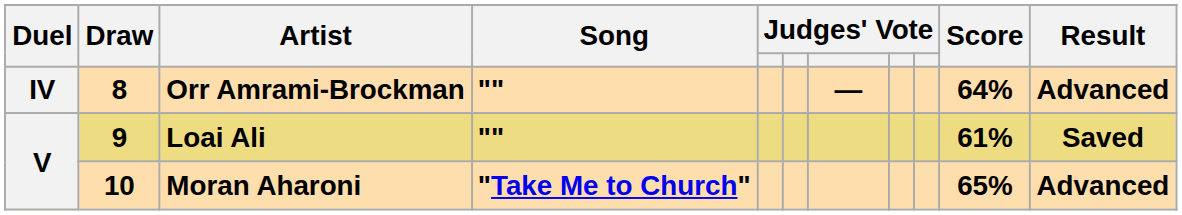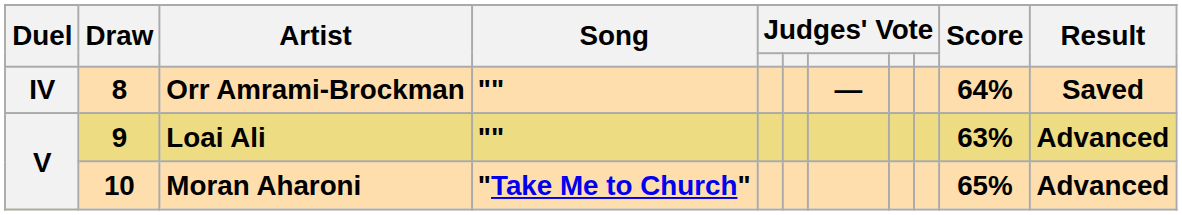(1103, 90) Advanced -> (1103, 90) Saved
(985, 138) 61% -> (985, 138) 63%
(1103, 138) Saved -> (1103, 138) Advanced
